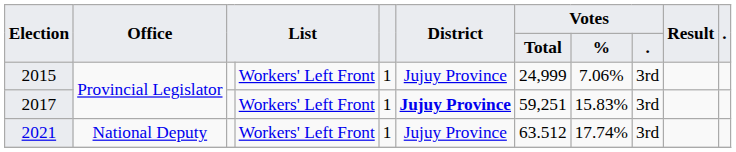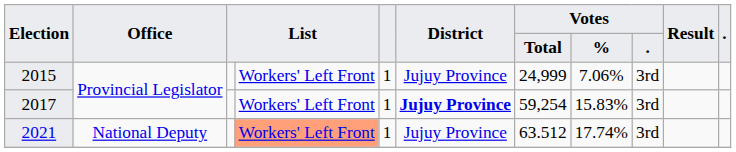(543, 104) 59,251 -> (543, 104) 59,254
(307, 133) no background -> (307, 133) lightsalmon background
